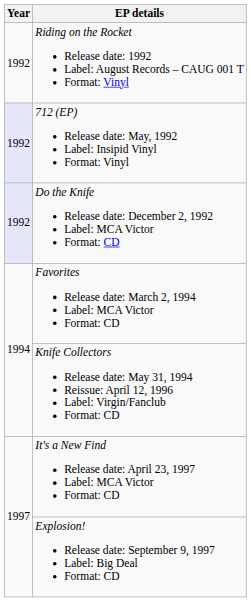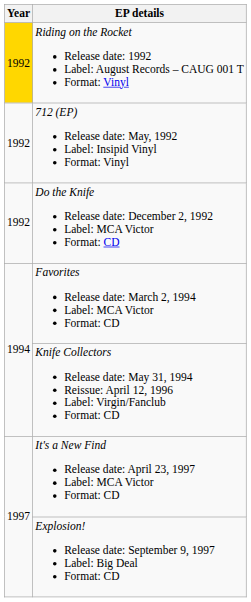(19, 62) no background -> (19, 62) gold background
(19, 143) lavender background -> (19, 143) no background
(19, 223) lavender background -> (19, 223) no background
